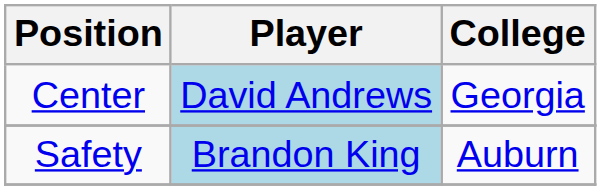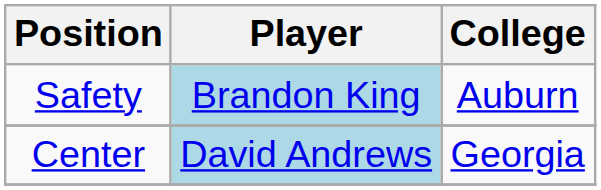rows swapped: (88, 94) <-> (88, 154)
